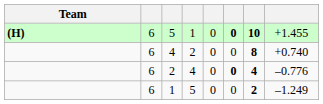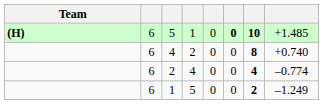(291, 33) +1.455 -> (291, 33) +1.485
(234, 71) bold -> (234, 71) normal
(291, 71) –0.776 -> (291, 71) –0.774
